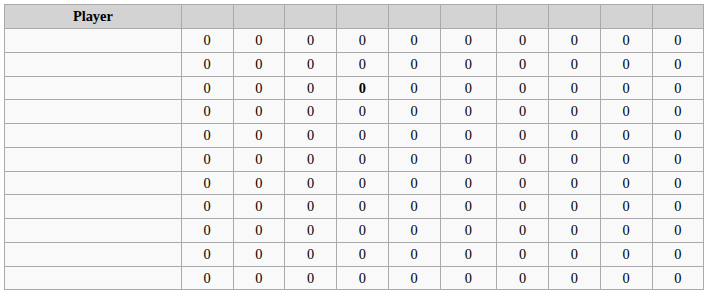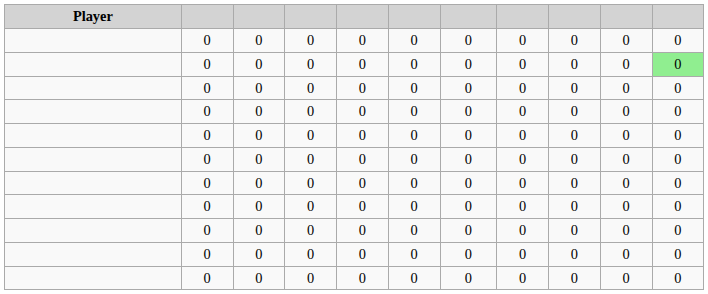(678, 64) no background -> (678, 64) lightgreen background
(362, 88) bold -> (362, 88) normal
